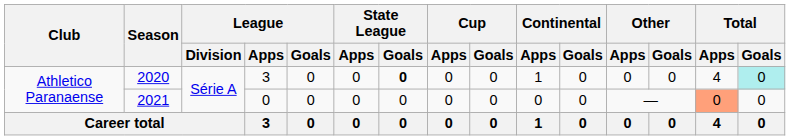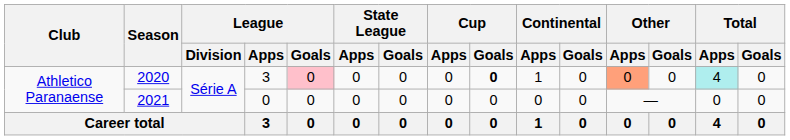(311, 77) no background -> (311, 77) pink background
(403, 77) bold -> (403, 77) normal
(494, 77) normal -> (494, 77) bold
(627, 77) no background -> (627, 77) lightsalmon background
(717, 77) no background -> (717, 77) paleturquoise background
(761, 77) paleturquoise background -> (761, 77) no background
(717, 100) lightsalmon background -> (717, 100) no background
